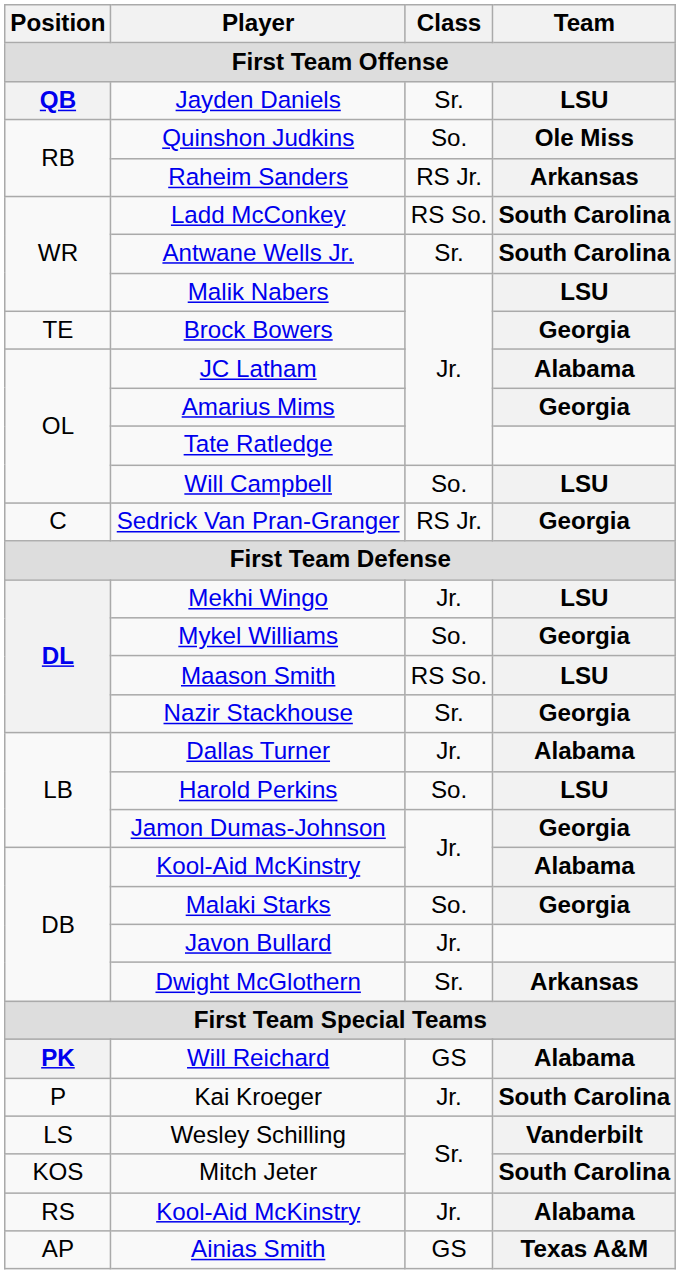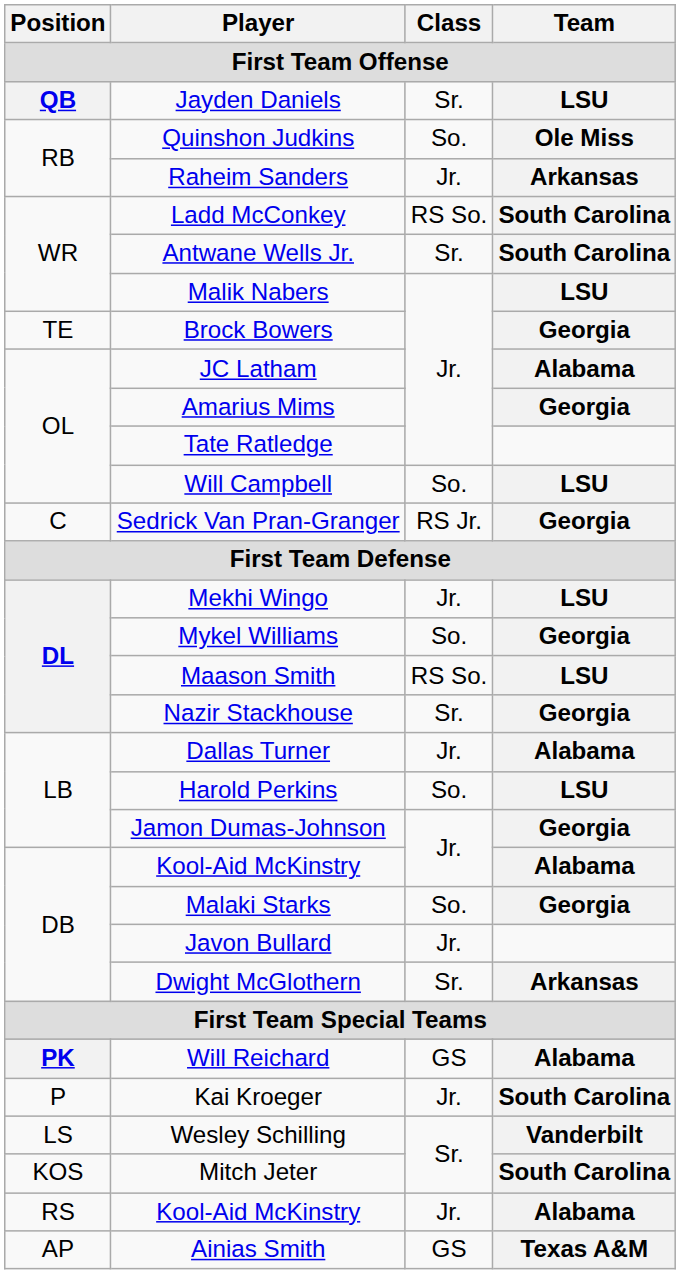(449, 176) RS Jr. -> (449, 176) Jr.
